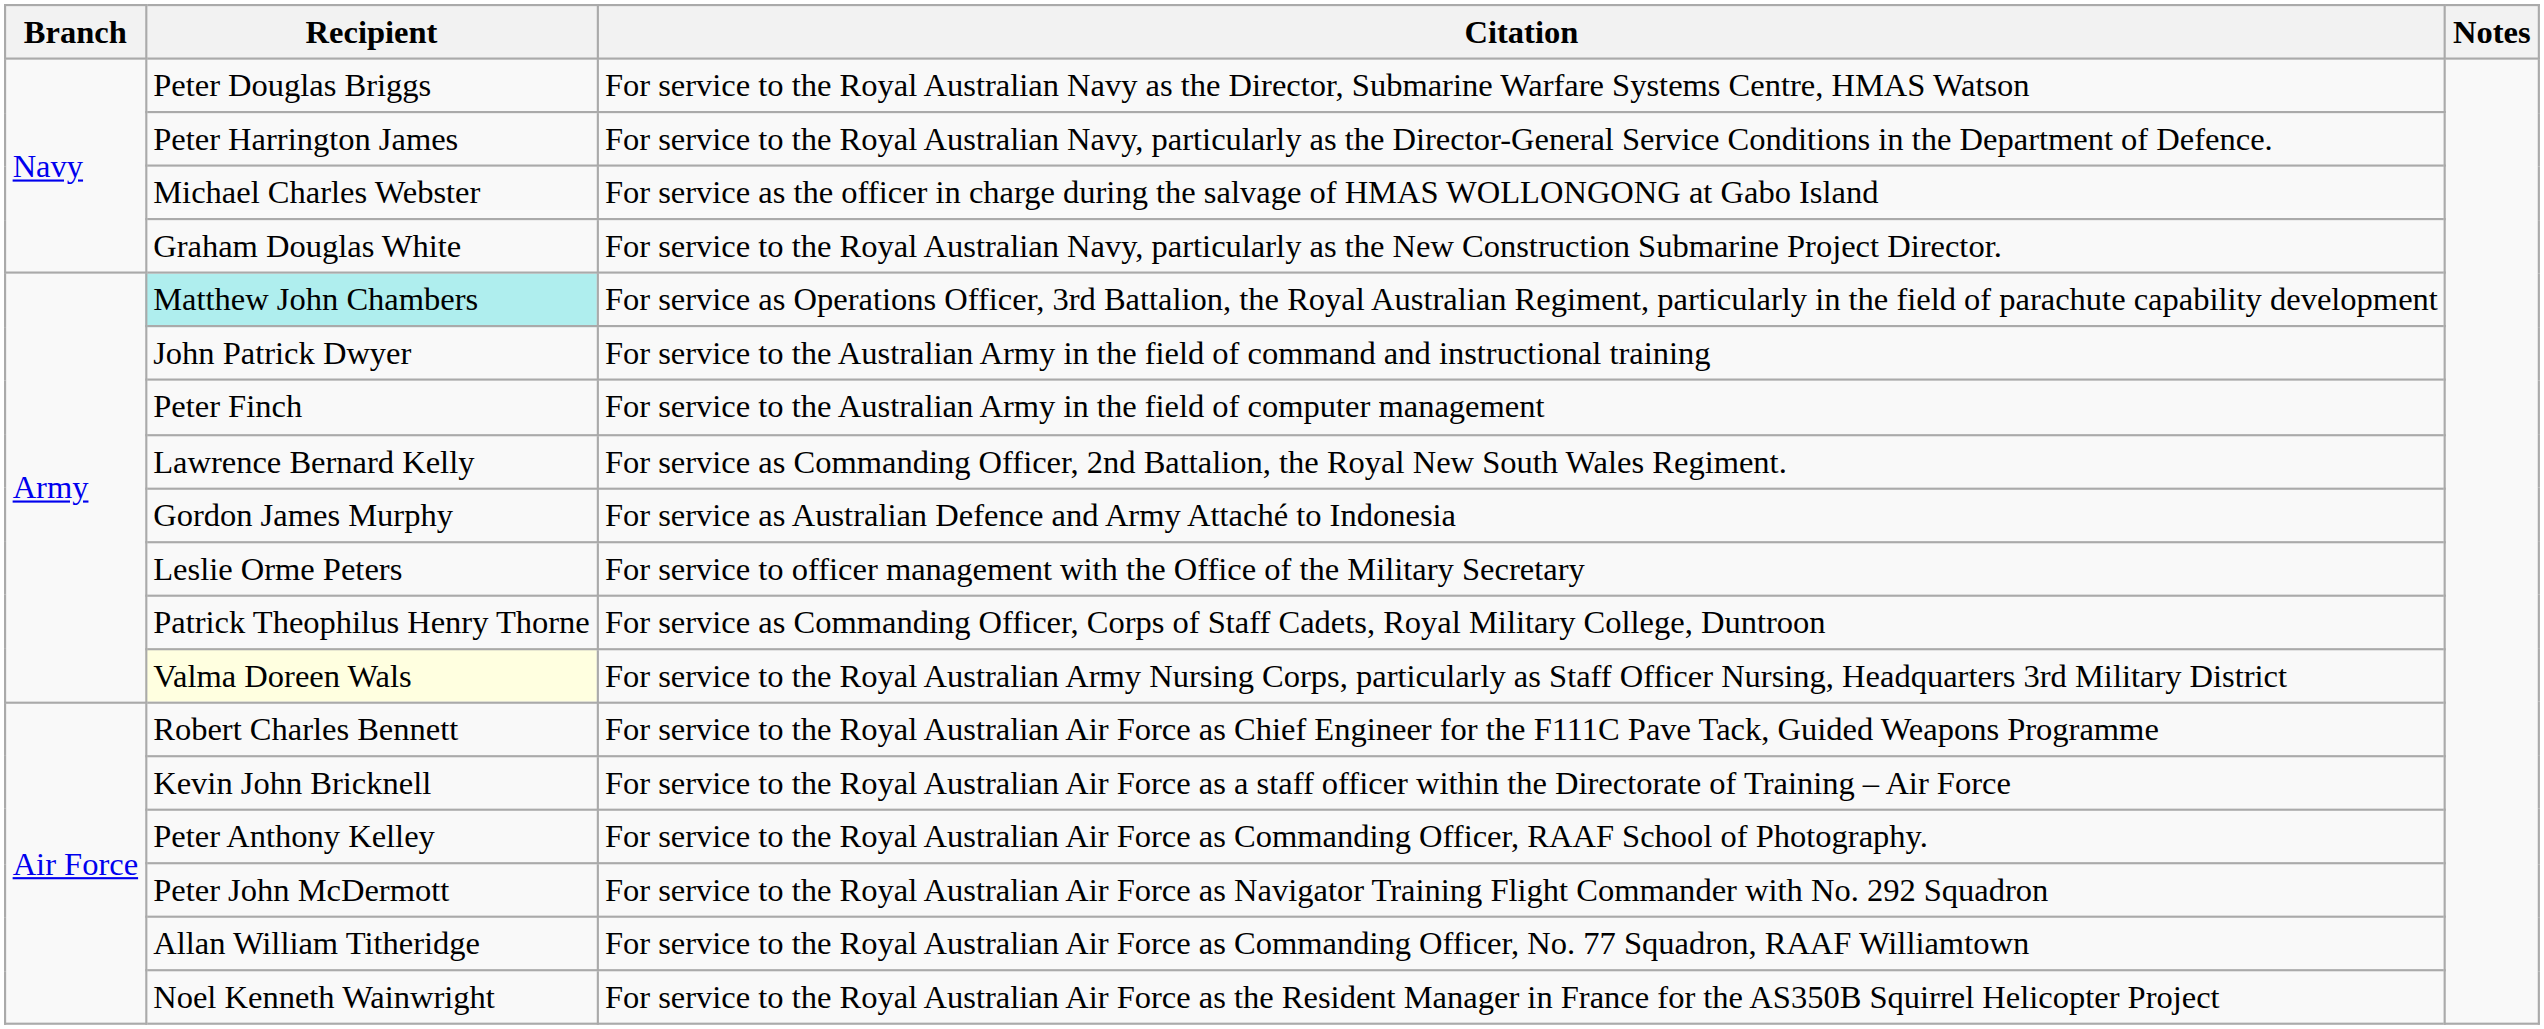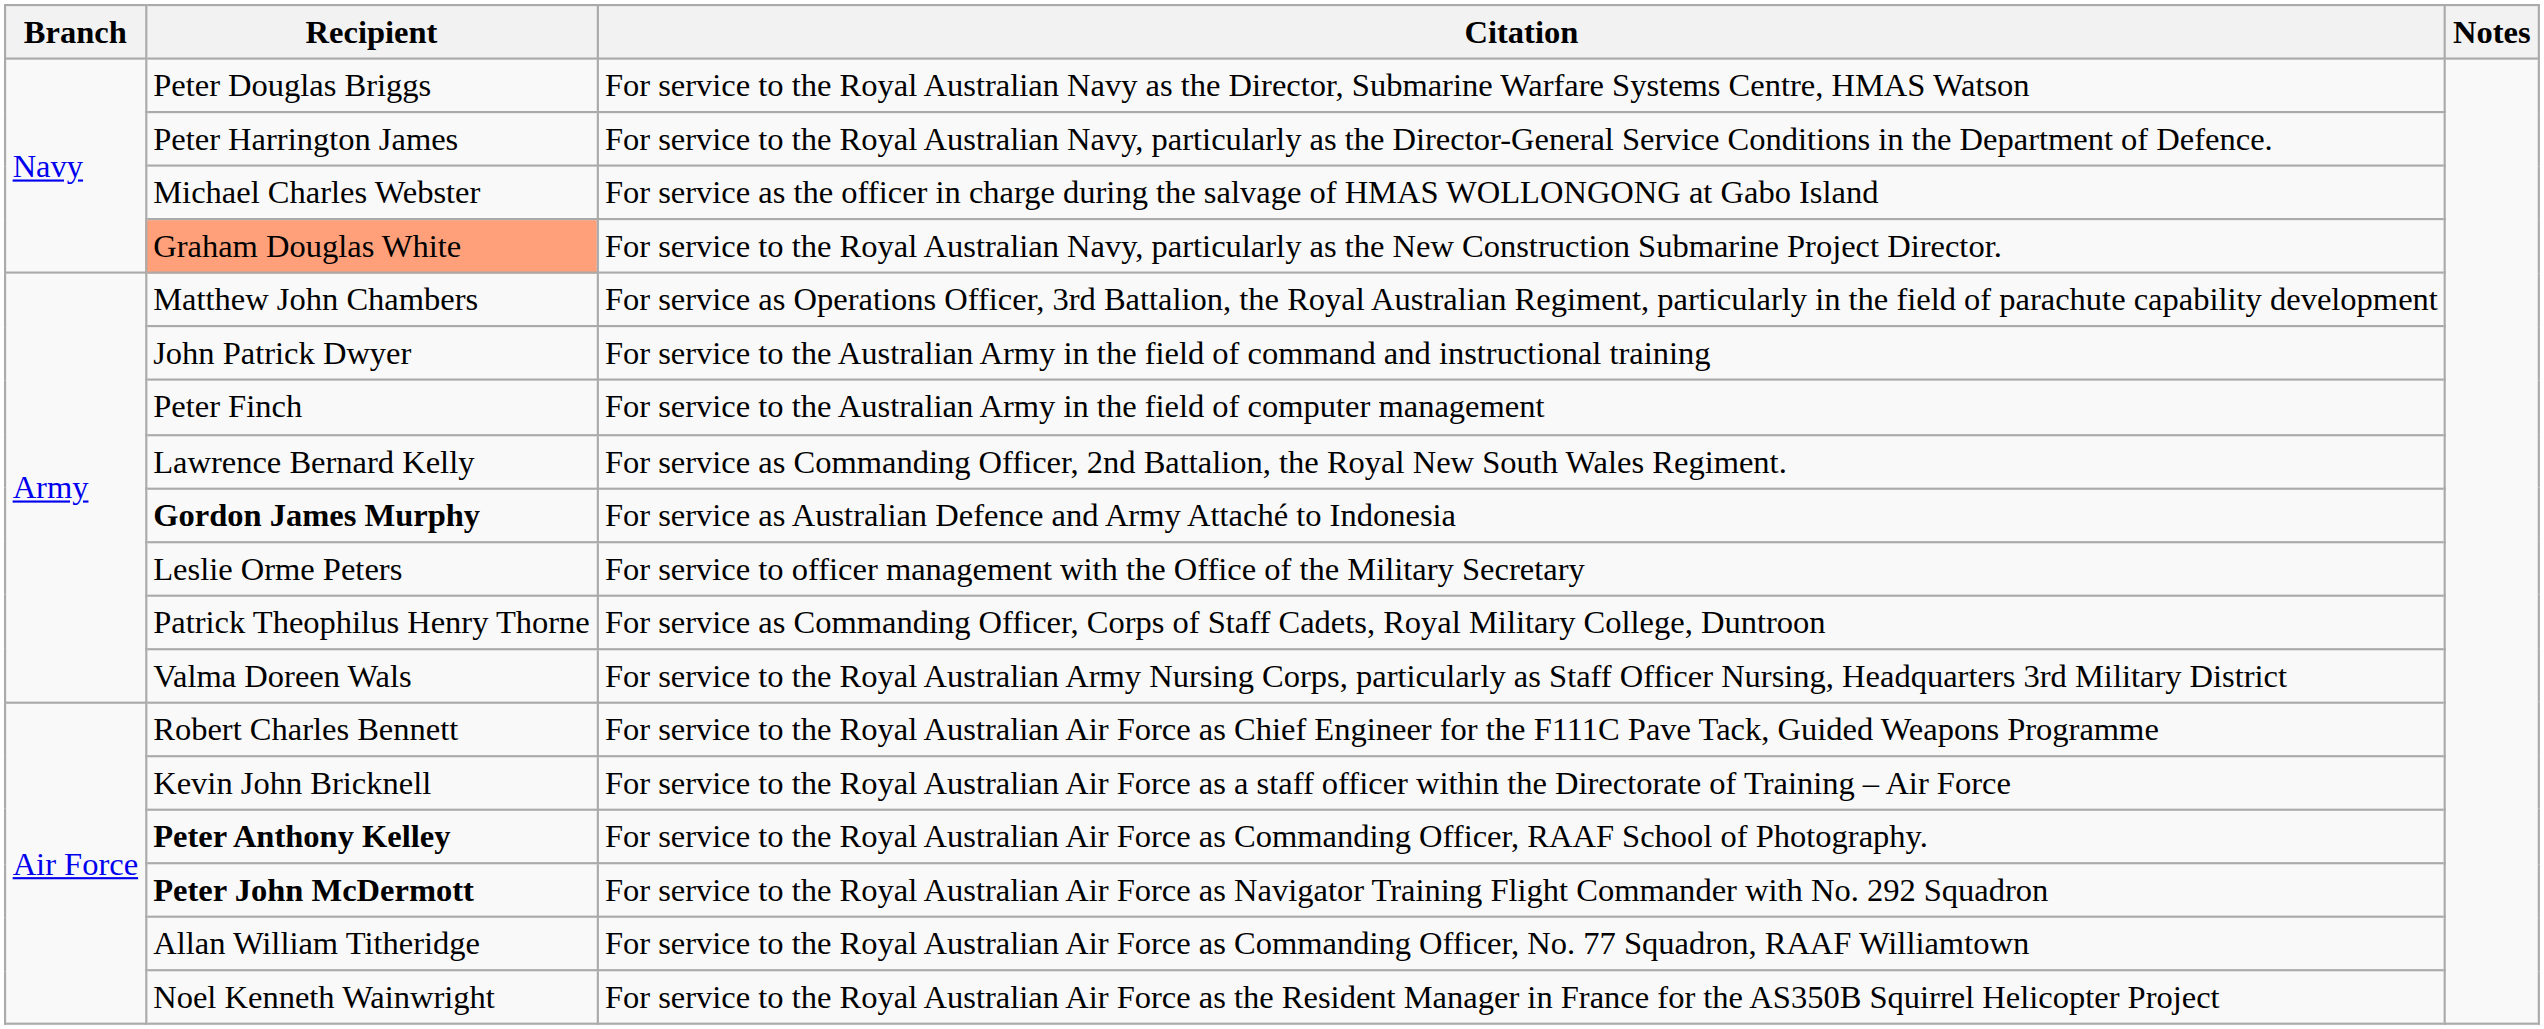(307, 246) no background -> (307, 246) lightsalmon background
(316, 299) paleturquoise background -> (316, 299) no background
(303, 514) normal -> (317, 514) bold
(282, 675) lightyellow background -> (282, 675) no background
(294, 836) normal -> (302, 836) bold
(301, 889) normal -> (314, 889) bold
